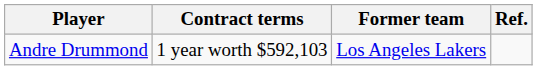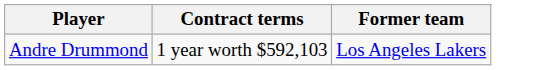- column: (511, 19)
